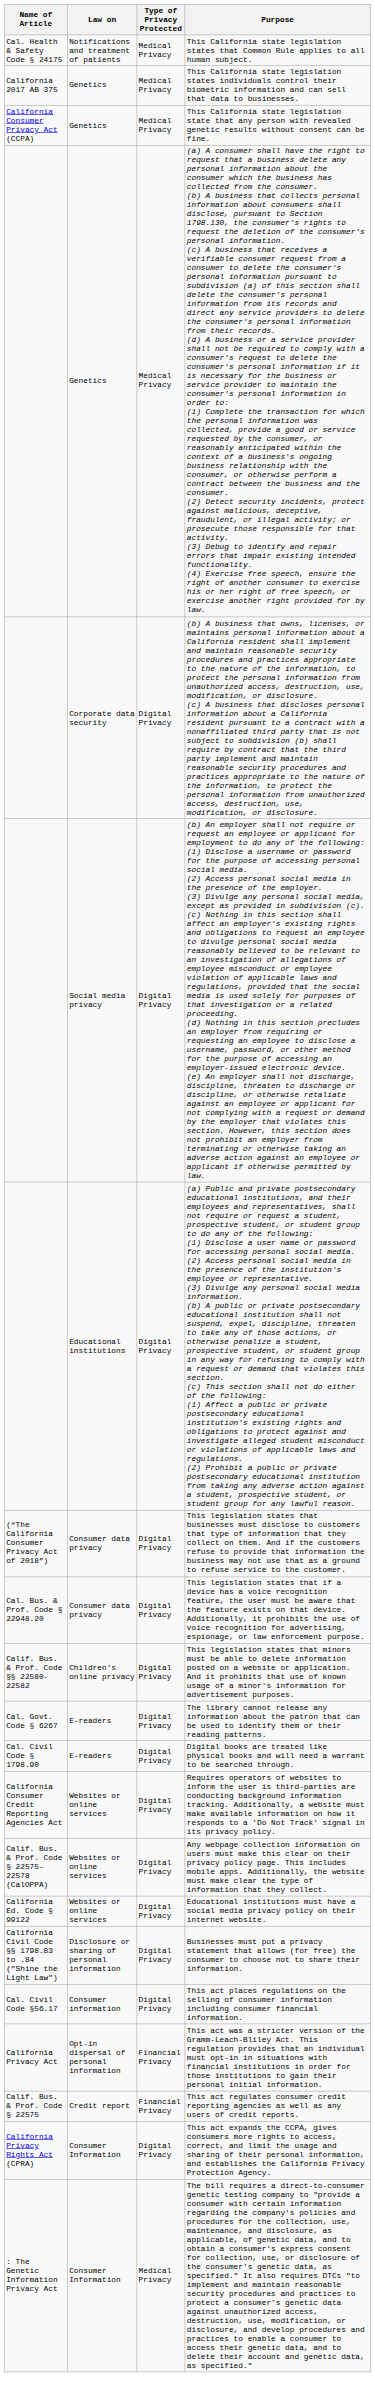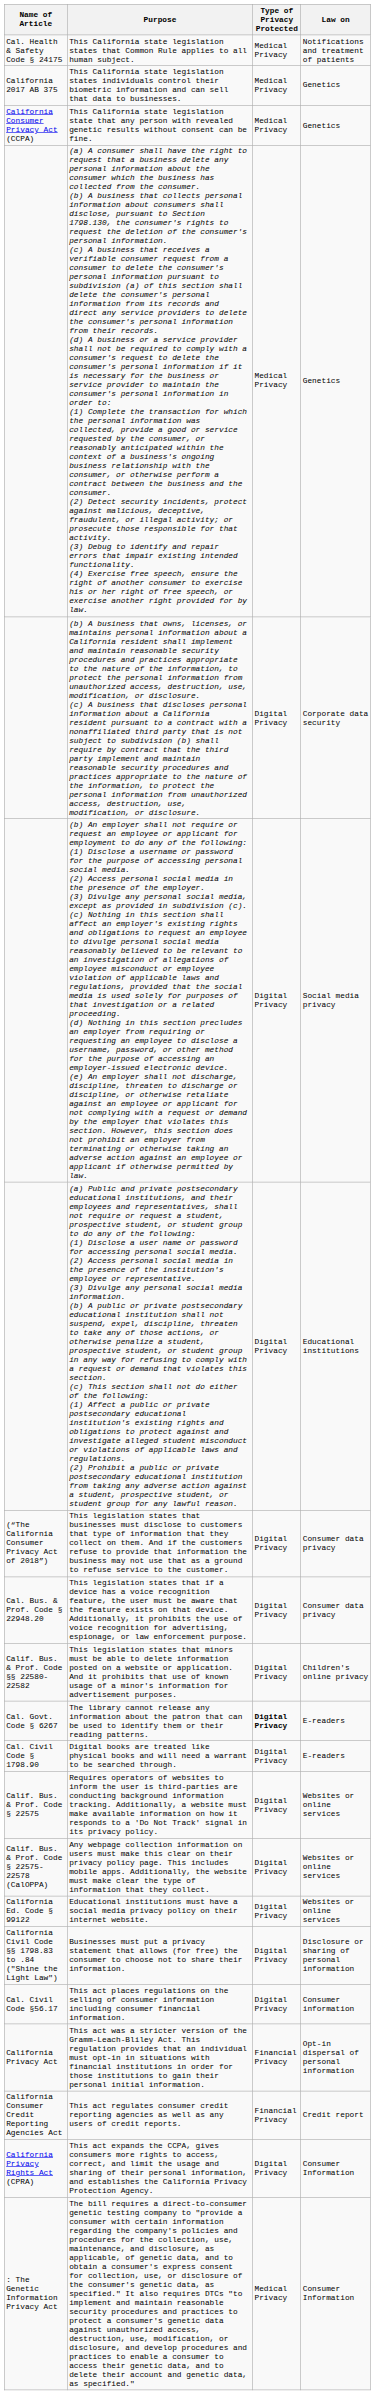columns swapped: (278, 20) <-> (102, 20)
(155, 1721) normal -> (271, 1721) bold
(34, 1805) California Consumer Credit Reporting Agencies Act -> (34, 1805) Calif. Bus. & Prof. Code § 22575
(34, 2106) Calif. Bus. & Prof. Code § 22575 -> (34, 2115) California Consumer Credit Reporting Agencies Act
